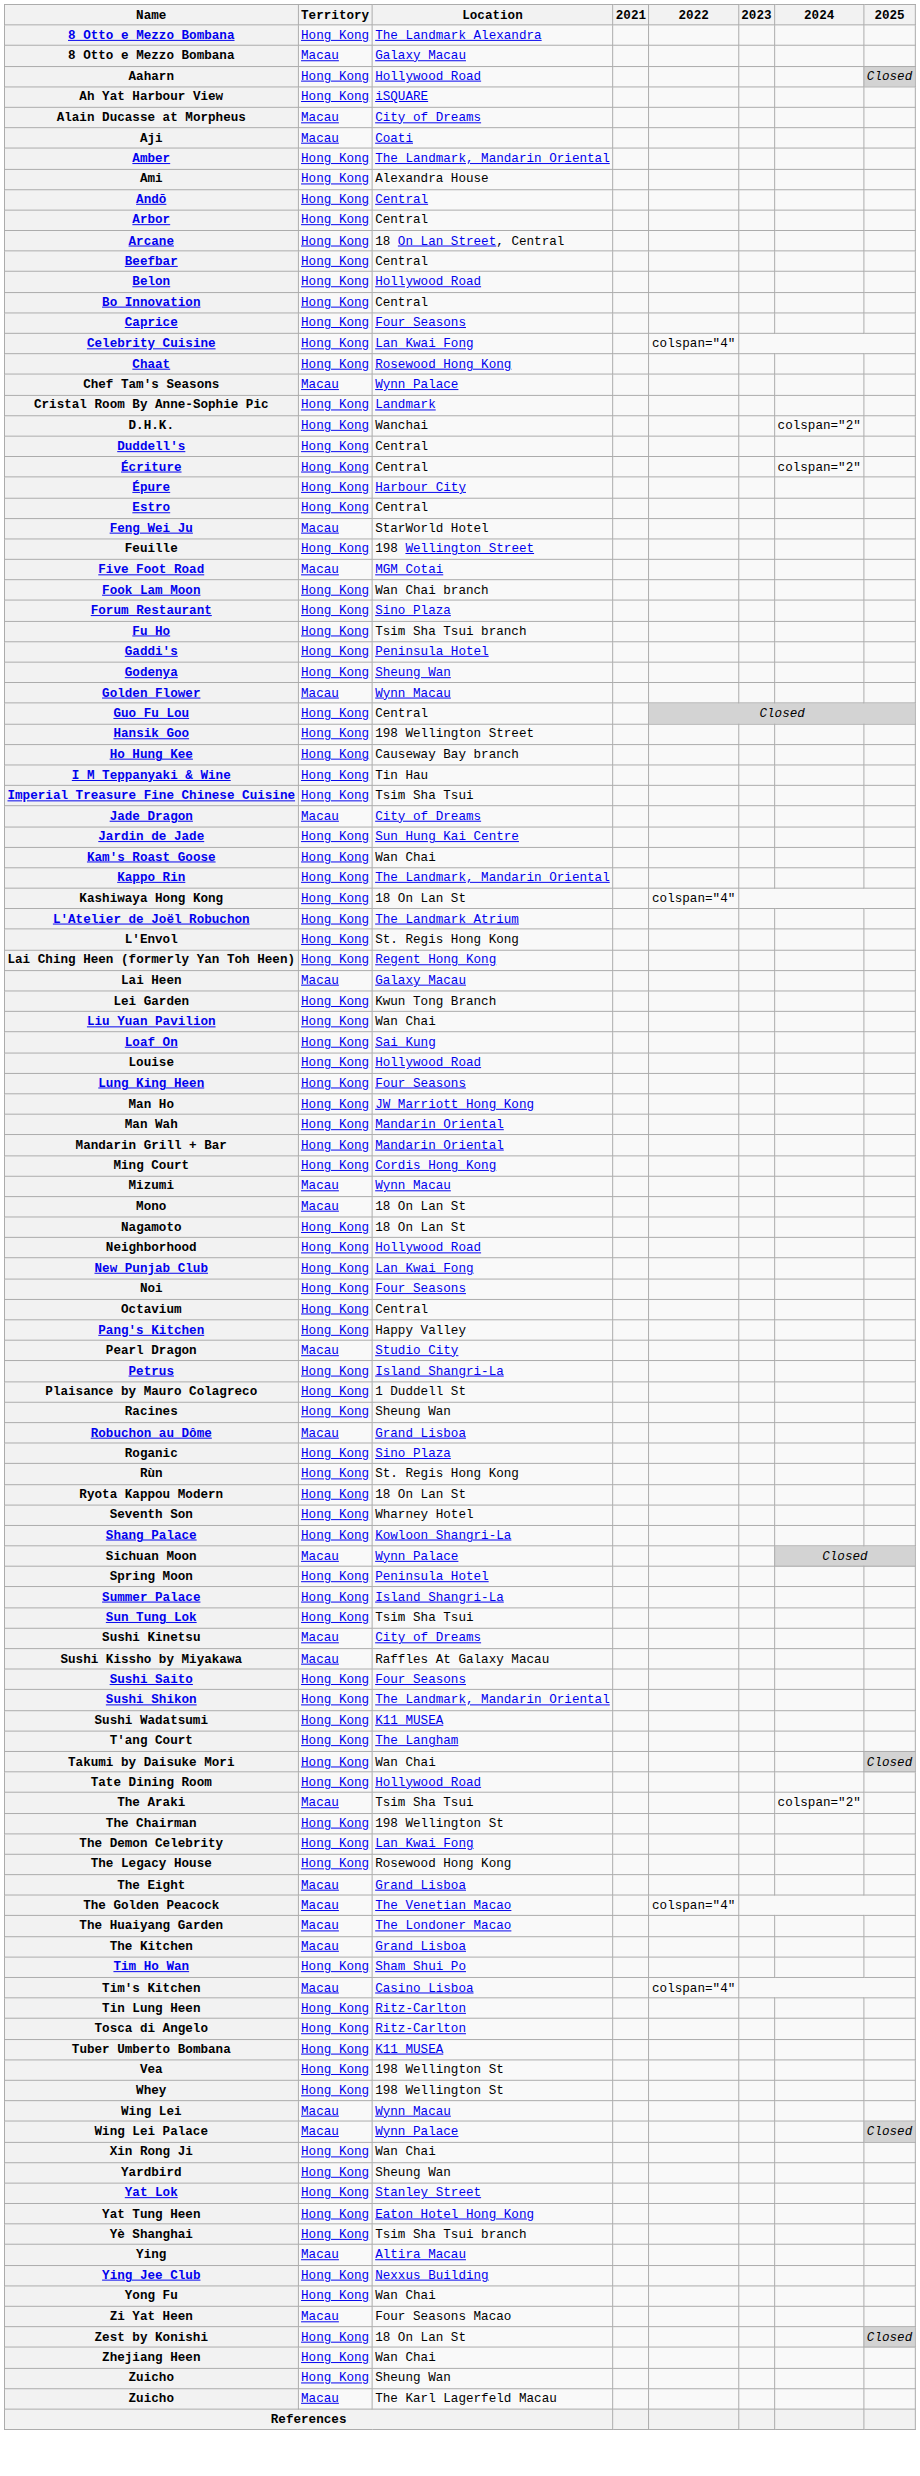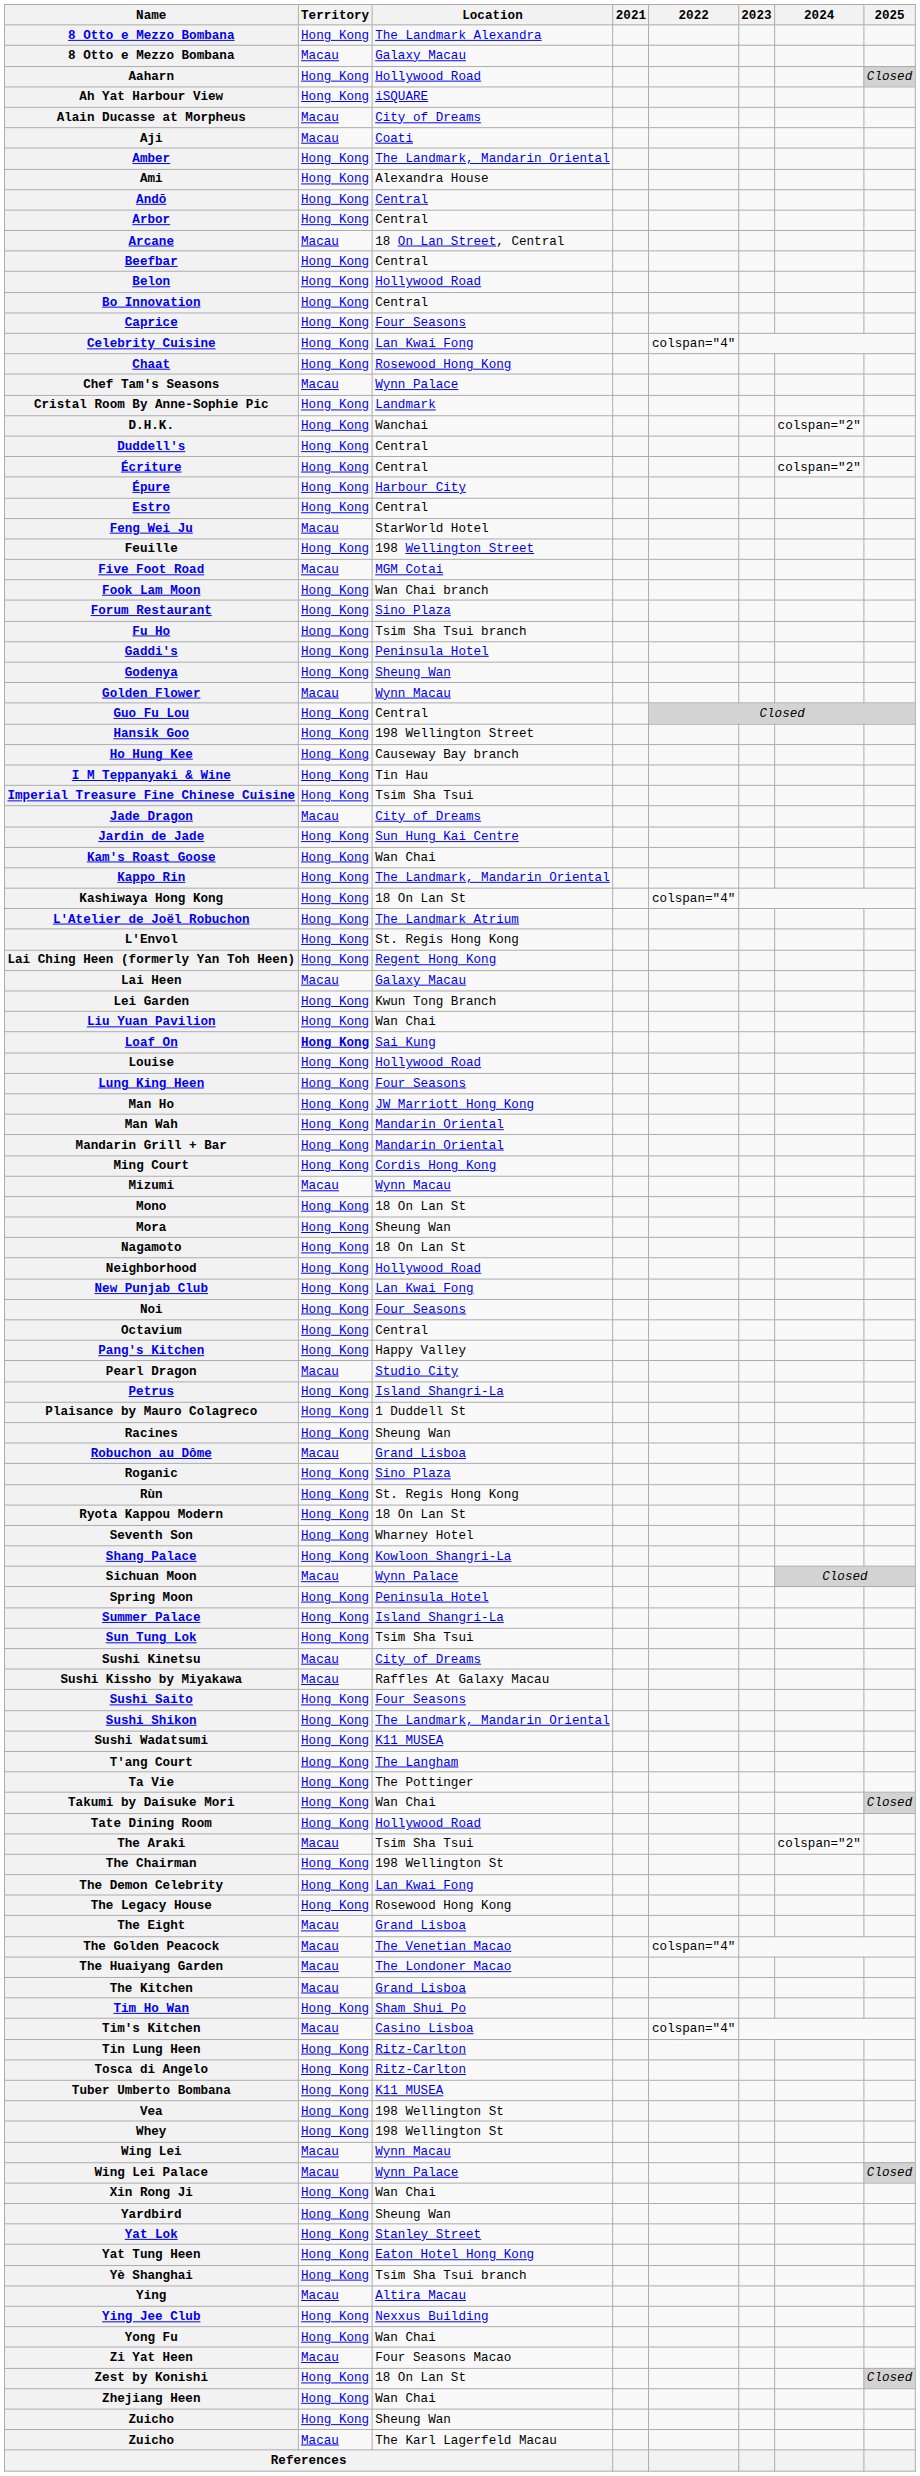(335, 241) Hong Kong -> (320, 241) Macau
(335, 1042) normal -> (335, 1042) bold
(320, 1207) Macau -> (335, 1207) Hong Kong
+ row: (151, 1227)
+ row: (151, 1782)
